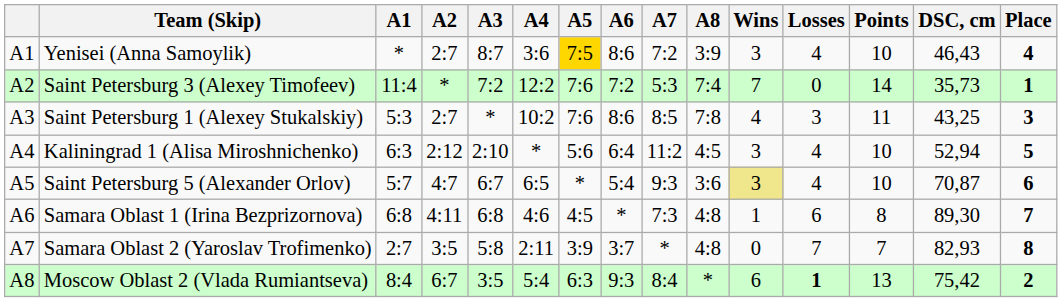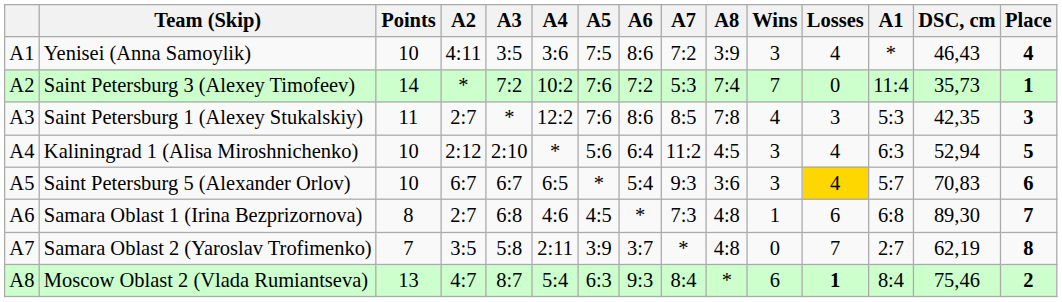columns swapped: (399, 20) <-> (881, 20)
(444, 53) 2:7 -> (463, 53) 4:11
(490, 53) 8:7 -> (509, 53) 3:5
(580, 53) gold background -> (599, 53) no background
(536, 85) 12:2 -> (555, 85) 10:2
(536, 118) 10:2 -> (555, 118) 12:2
(957, 118) 43,25 -> (957, 118) 42,35
(444, 183) 4:7 -> (463, 183) 6:7
(756, 183) khaki background -> (775, 183) no background
(816, 183) no background -> (835, 183) gold background
(957, 183) 70,87 -> (957, 183) 70,83
(444, 215) 4:11 -> (463, 215) 2:7
(957, 248) 82,93 -> (957, 248) 62,19
(444, 280) 6:7 -> (463, 280) 4:7
(490, 280) 3:5 -> (509, 280) 8:7
(957, 280) 75,42 -> (957, 280) 75,46
